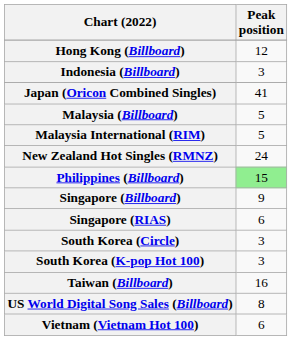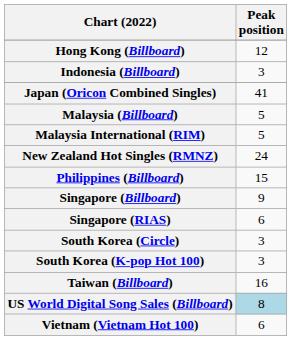(261, 177) lightgreen background -> (261, 177) no background
(261, 303) no background -> (261, 303) lightblue background
